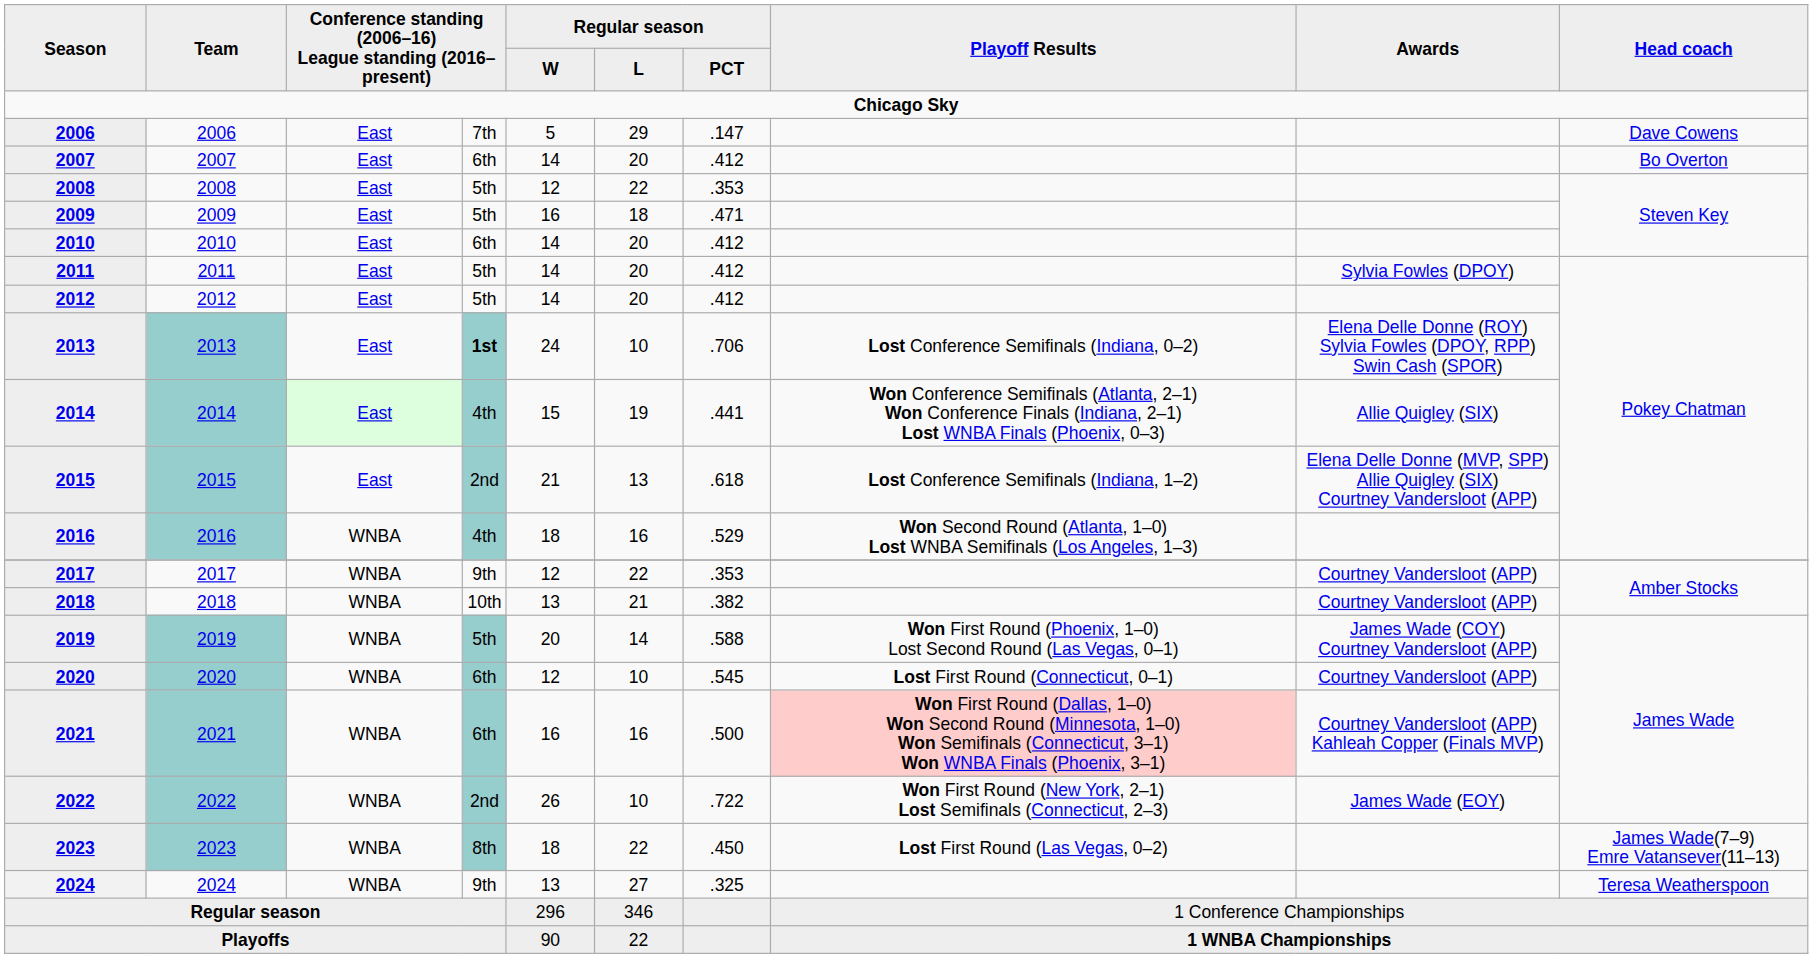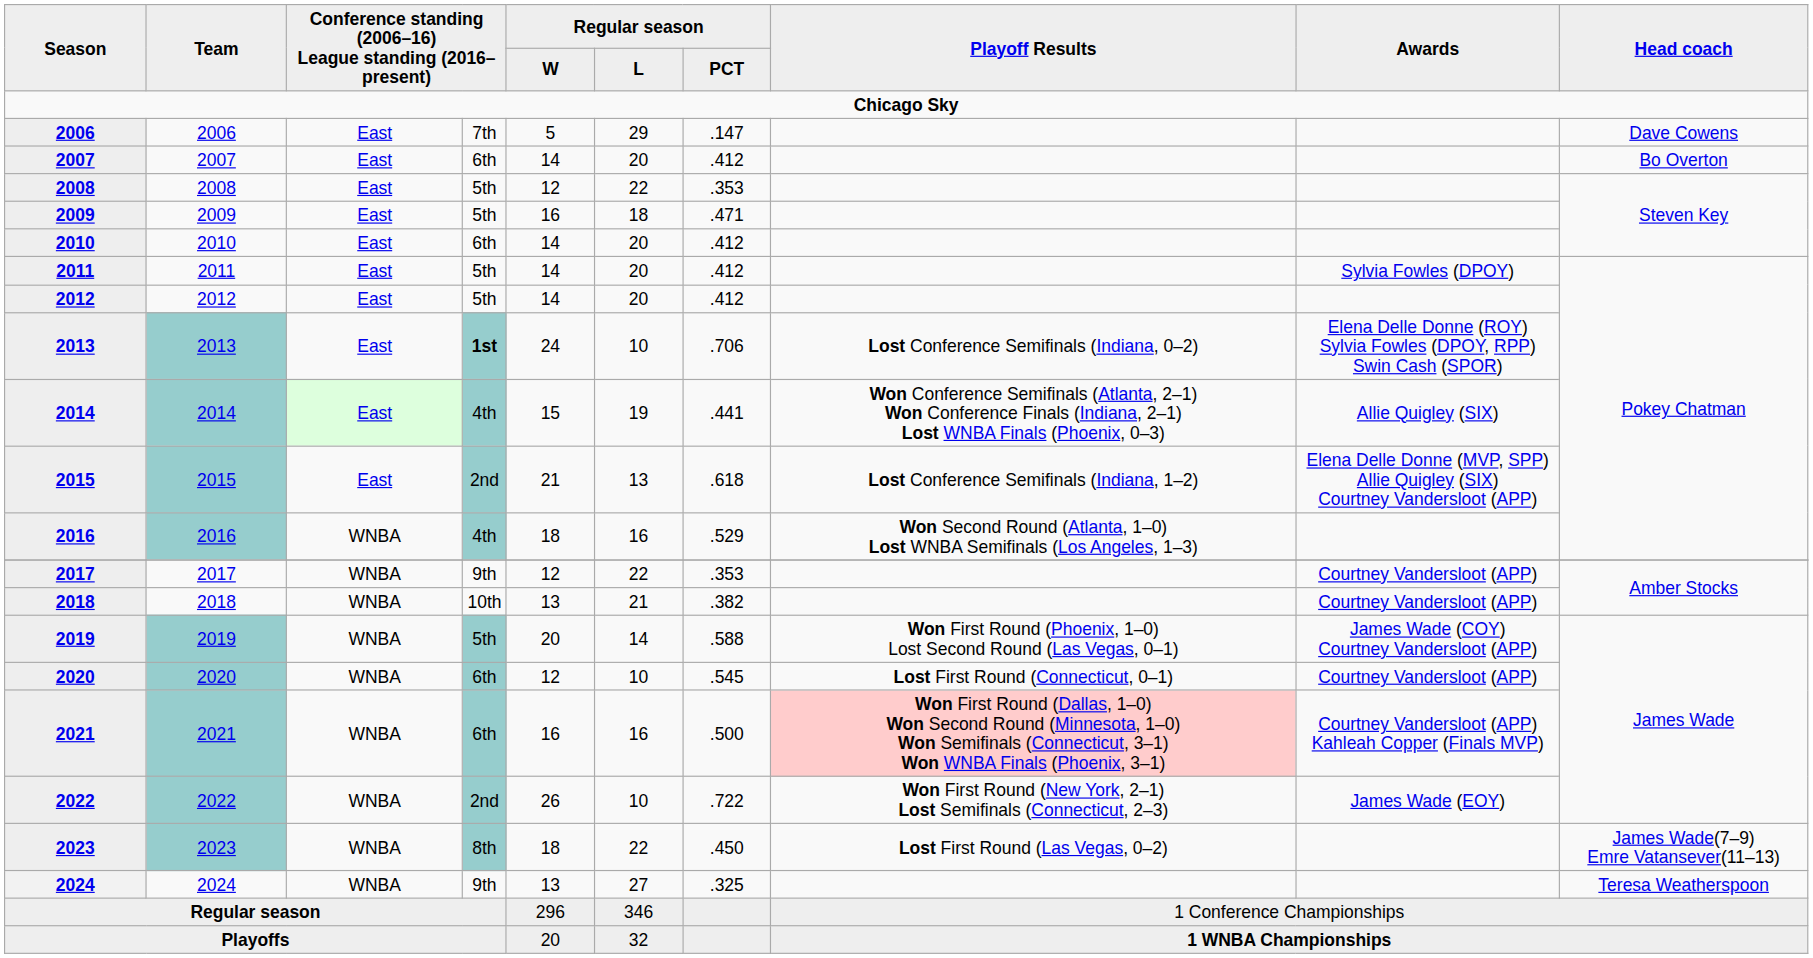(550, 940) 90 -> (550, 940) 20
(639, 940) 22 -> (639, 940) 32
